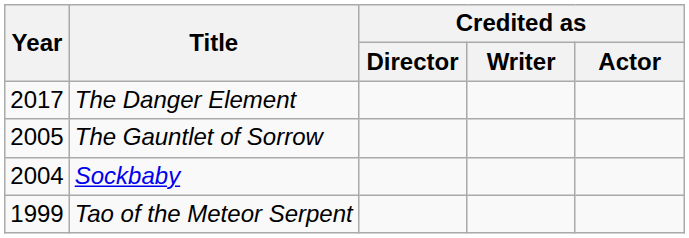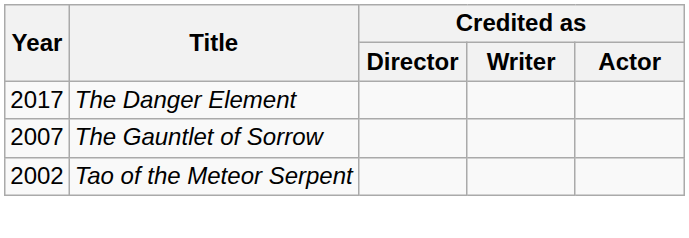(37, 137) 2005 -> (37, 137) 2007
- row: (127, 175)
(37, 213) 1999 -> (37, 175) 2002
